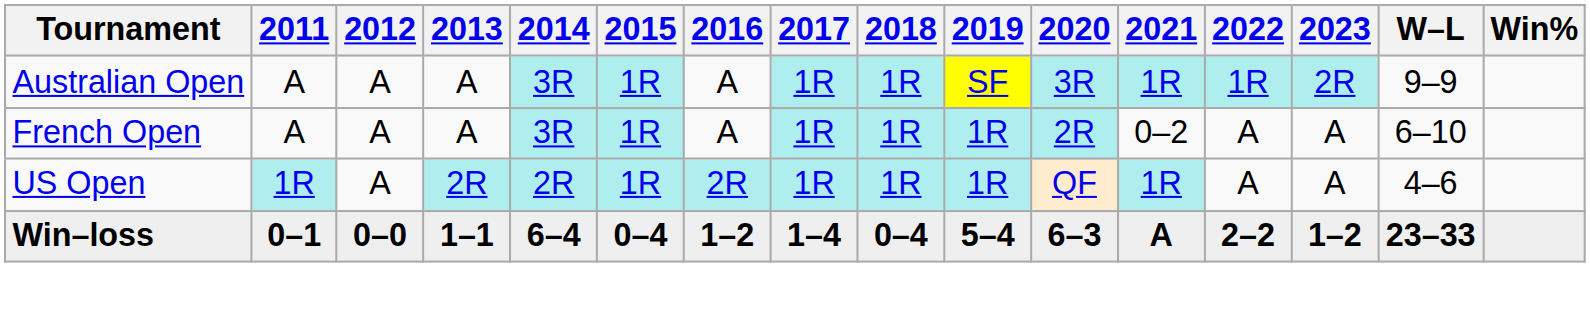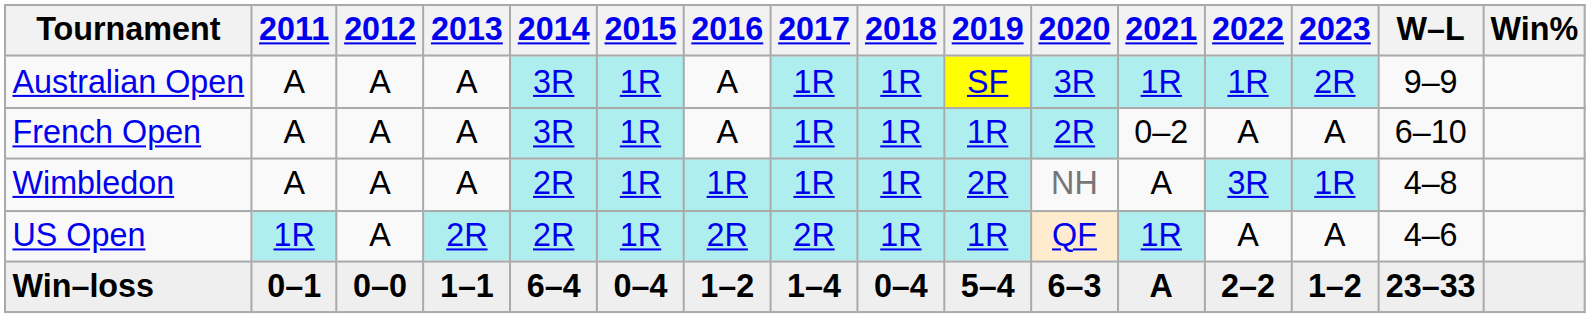+ row: (93, 183)
(814, 183) 1R -> (814, 235) 2R
